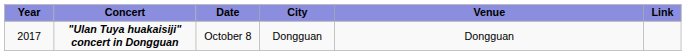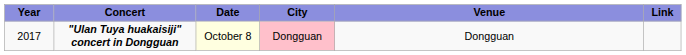(228, 36) no background -> (228, 36) lightyellow background
(297, 36) no background -> (297, 36) pink background
